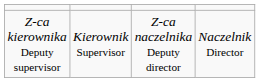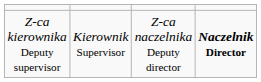(225, 44) normal -> (226, 44) bold
